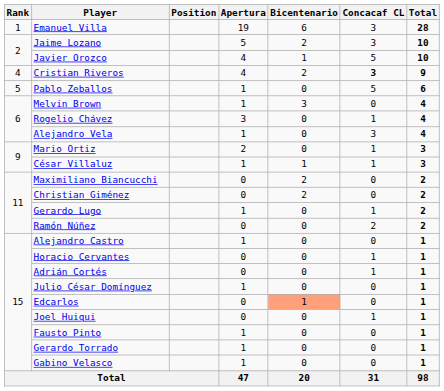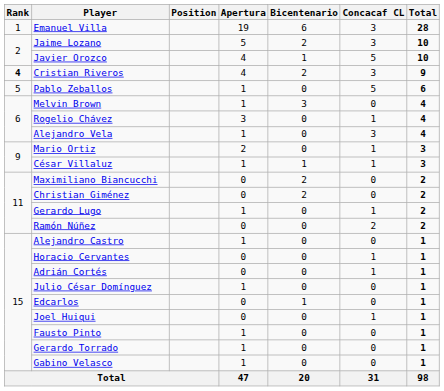(18, 73) normal -> (18, 73) bold
(373, 73) bold -> (373, 73) normal
(304, 302) lightsalmon background -> (304, 302) no background
